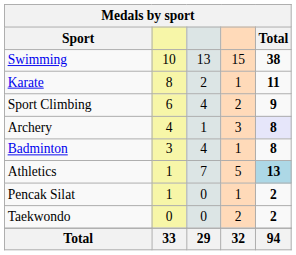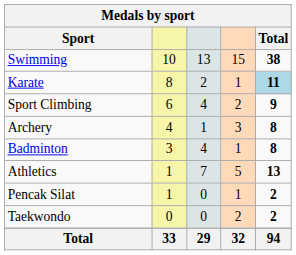(273, 83) no background -> (273, 83) lightblue background
(273, 127) lavender background -> (273, 127) no background
(273, 172) lightblue background -> (273, 172) no background
